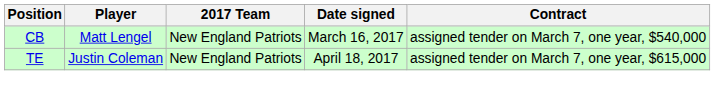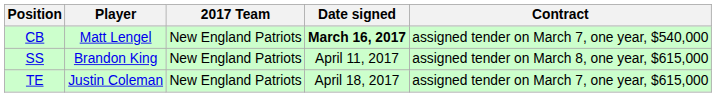(356, 37) normal -> (357, 37) bold
+ row: (35, 59)
